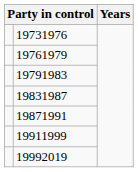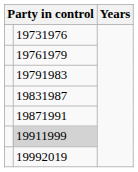(41, 136) no background -> (41, 136) lightgrey background
